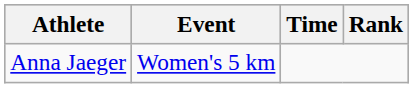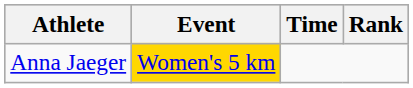(206, 62) no background -> (206, 62) gold background
